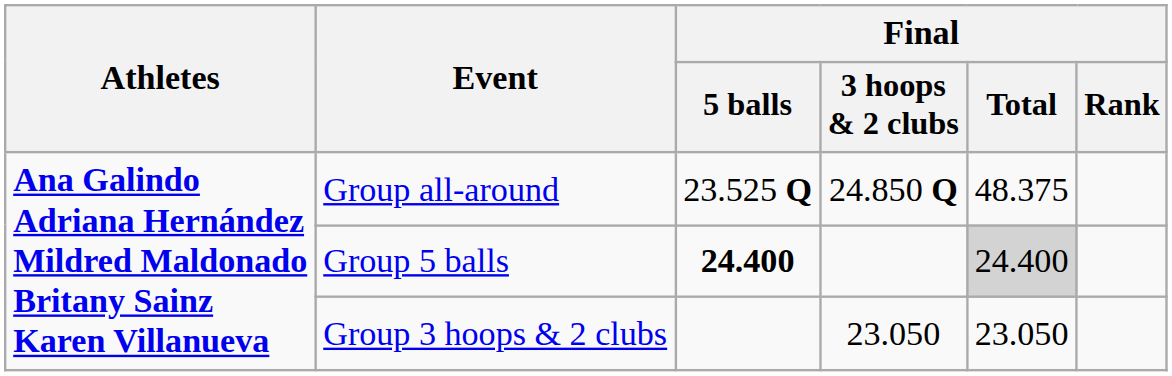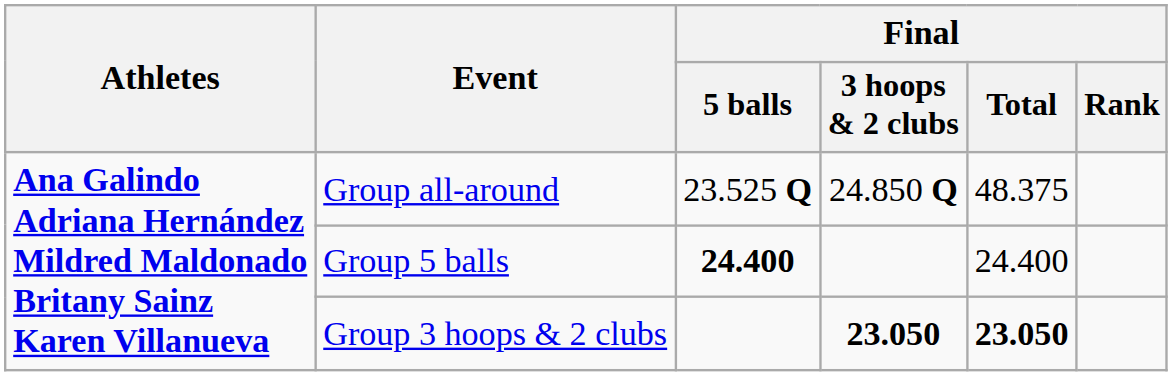(1022, 261) lightgrey background -> (1022, 261) no background
(893, 333) normal -> (893, 333) bold
(1022, 333) normal -> (1022, 333) bold
